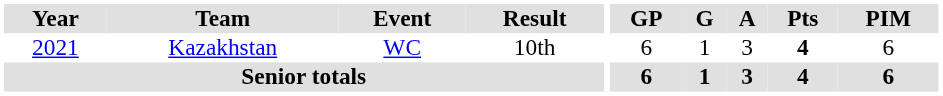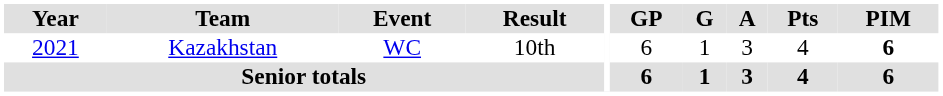(803, 47) bold -> (803, 47) normal
(888, 47) normal -> (888, 47) bold
